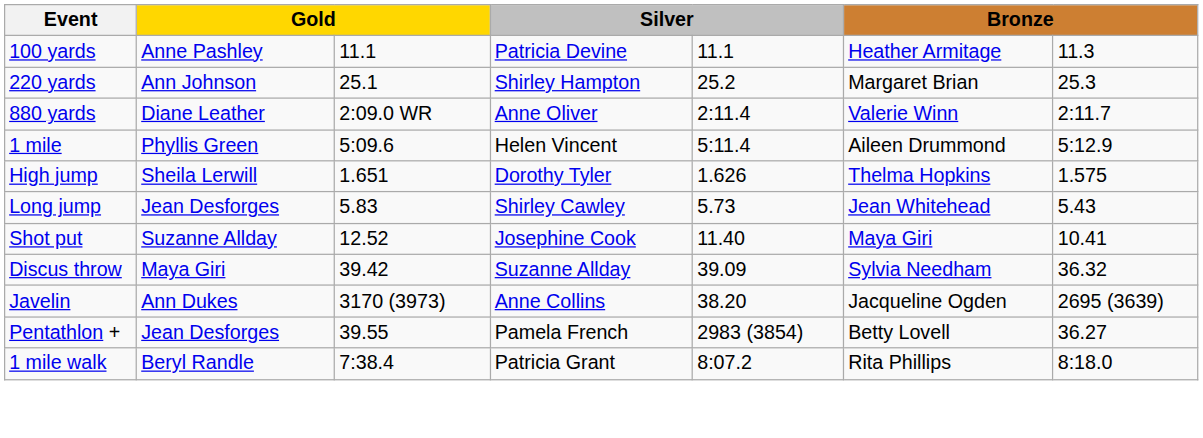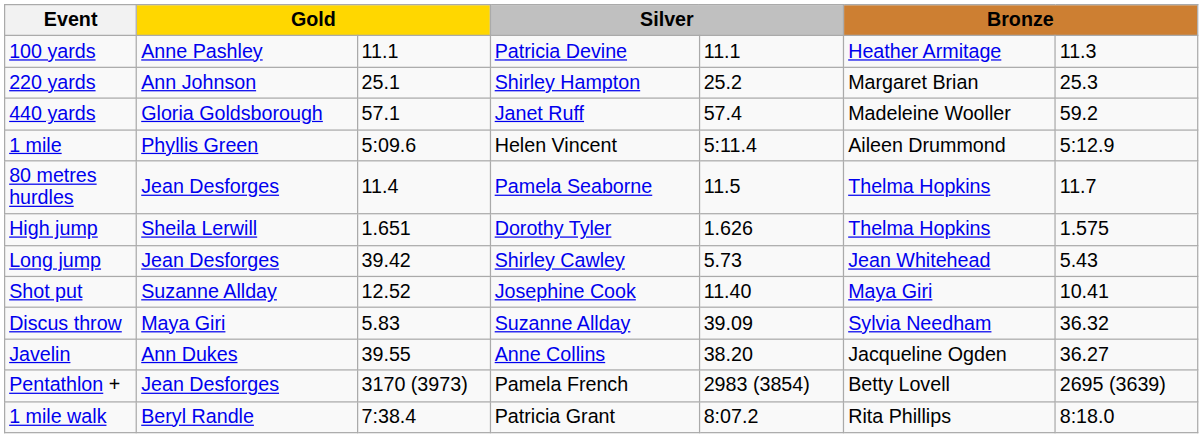+ row: (52, 113)
- row: (52, 113)
+ row: (53, 187)
(358, 207) 5.83 -> (386, 260) 39.42
(364, 269) 39.42 -> (381, 323) 5.83
(392, 301) 3170 (3973) -> (386, 354) 39.55
(1111, 301) 2695 (3639) -> (1084, 354) 36.27
(364, 332) 39.55 -> (415, 385) 3170 (3973)
(1082, 332) 36.27 -> (1113, 385) 2695 (3639)
